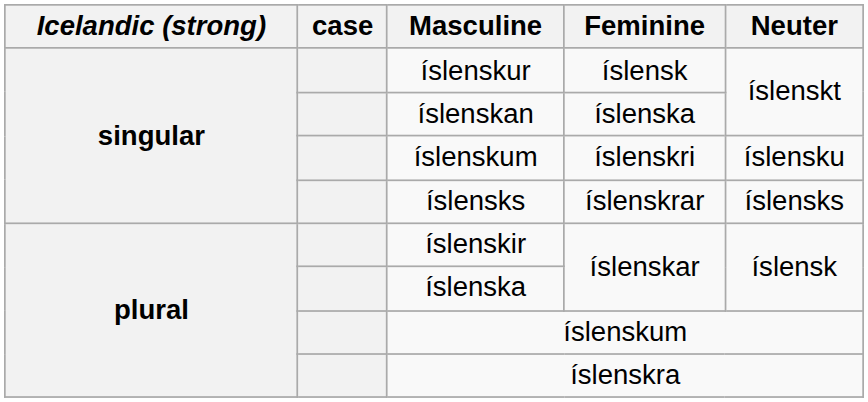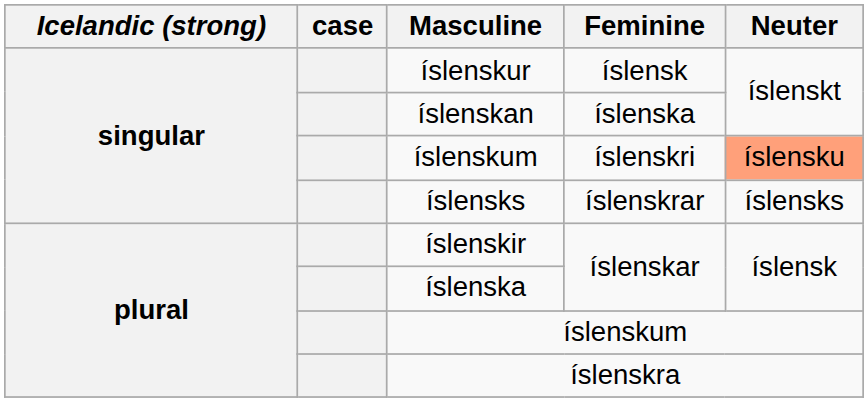(794, 157) no background -> (794, 157) lightsalmon background
